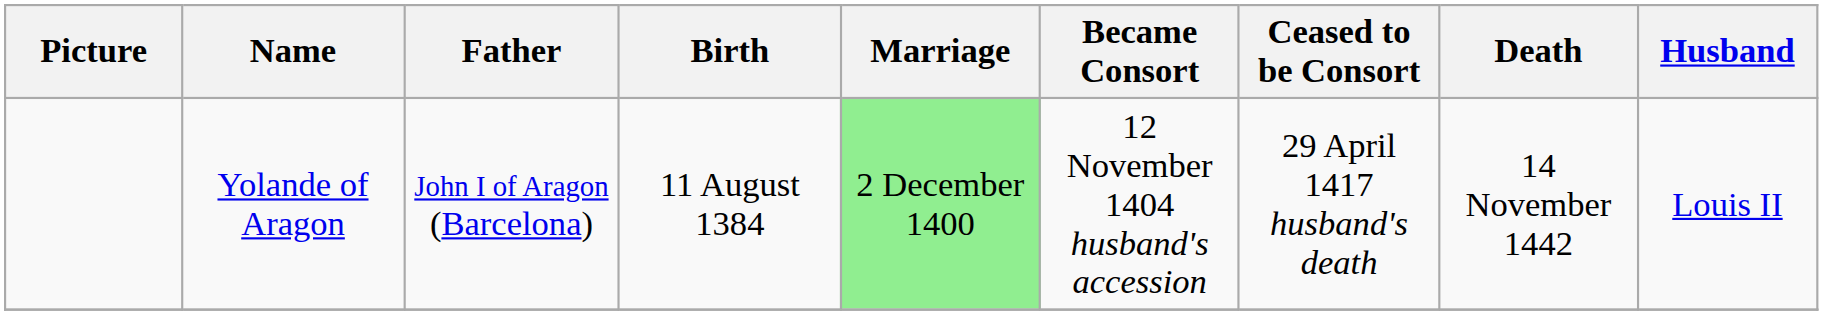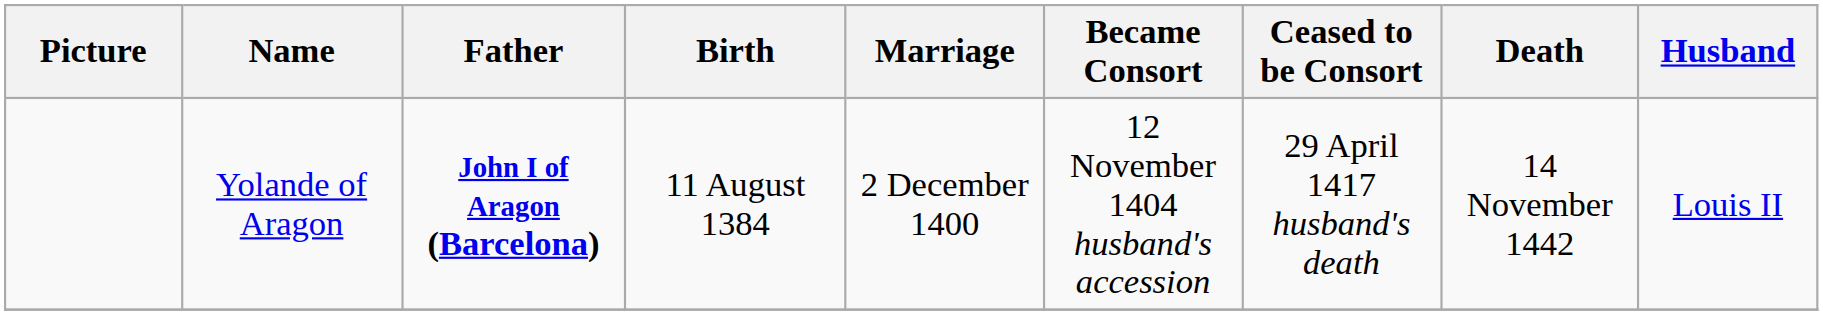(511, 205) normal -> (513, 203) bold
(940, 203) lightgreen background -> (945, 203) no background
